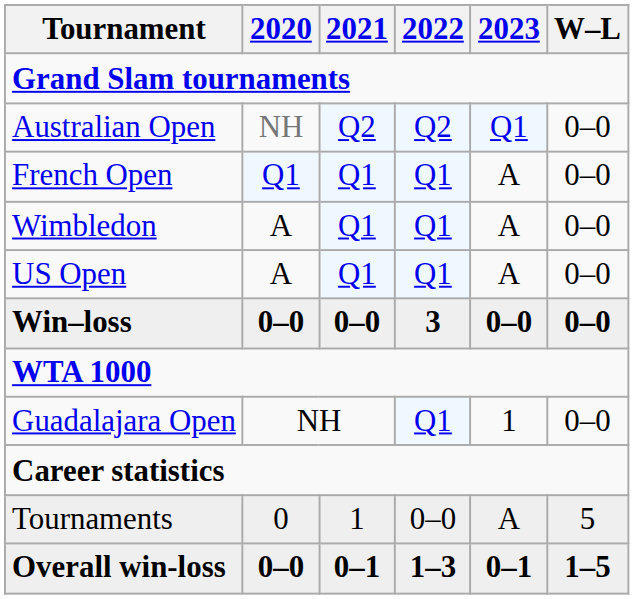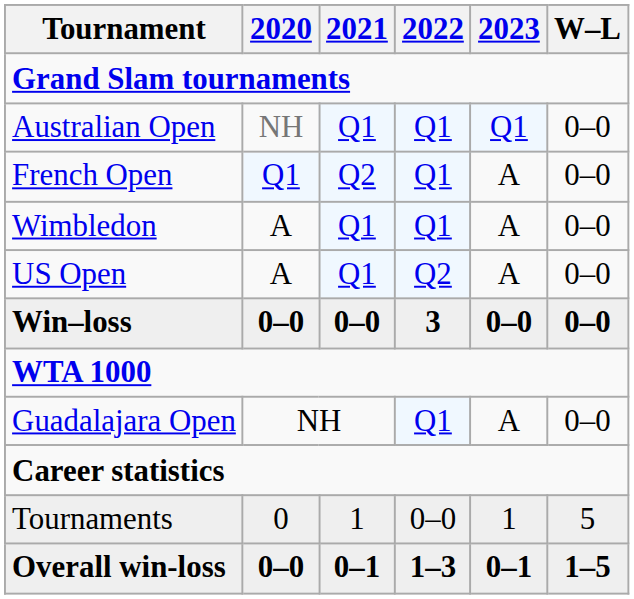(357, 126) Q2 -> (357, 126) Q1
(433, 126) Q2 -> (433, 126) Q1
(357, 175) Q1 -> (357, 175) Q2
(433, 273) Q1 -> (433, 273) Q2
(509, 420) 1 -> (509, 420) A
(509, 518) A -> (509, 518) 1
